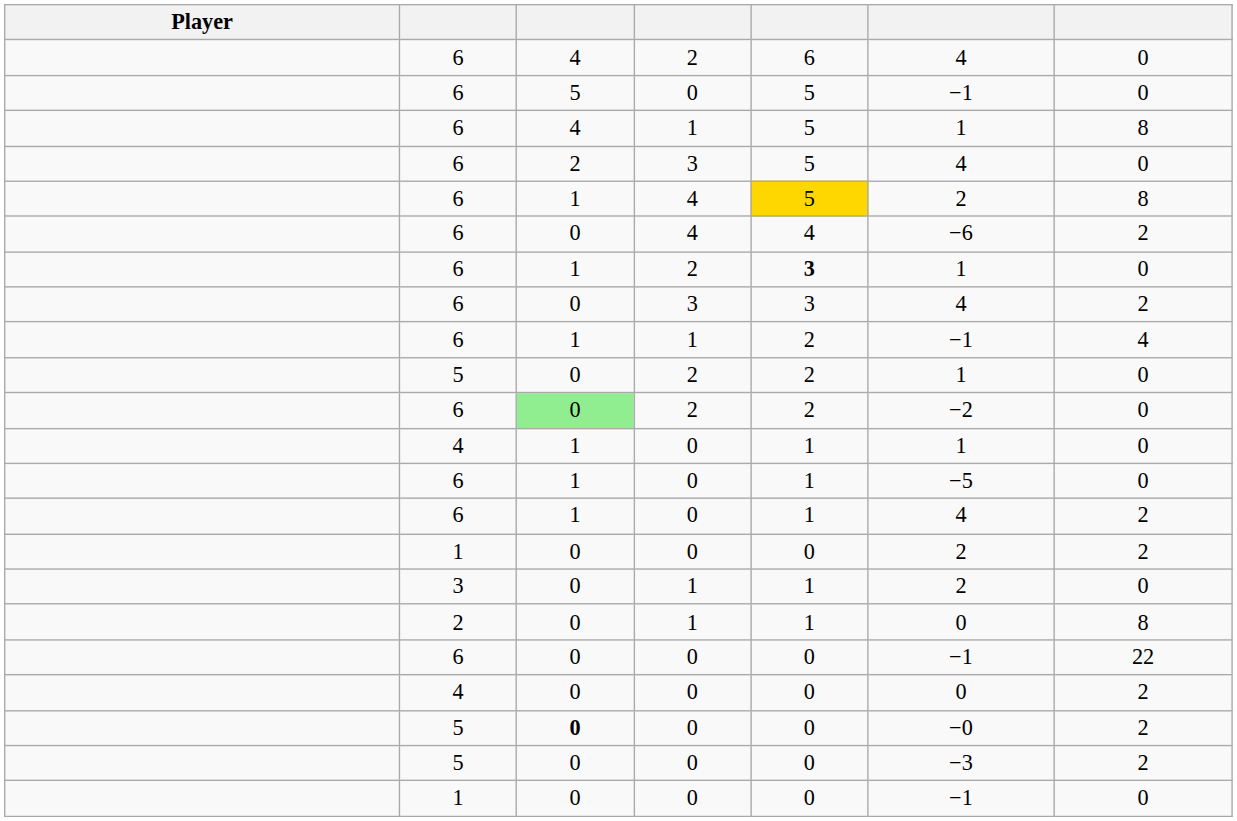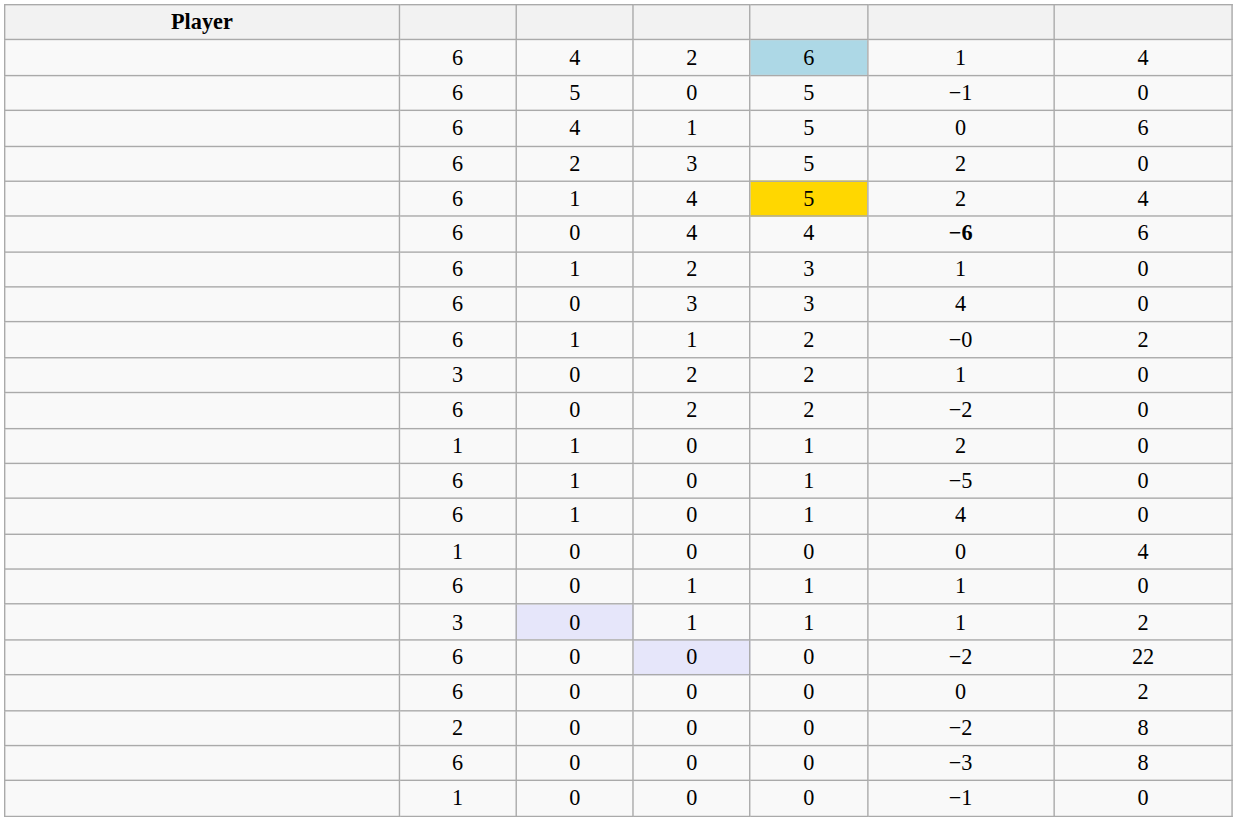(809, 57) no background -> (809, 57) lightblue background
(961, 57) 4 -> (961, 57) 1
(1143, 57) 0 -> (1143, 57) 4
(961, 127) 1 -> (961, 127) 0
(1143, 127) 8 -> (1143, 127) 6
(961, 163) 4 -> (961, 163) 2
(1143, 198) 8 -> (1143, 198) 4
(961, 233) normal -> (961, 233) bold
(1143, 233) 2 -> (1143, 233) 6
(809, 269) bold -> (809, 269) normal
(1143, 304) 2 -> (1143, 304) 0
(961, 339) −1 -> (961, 339) −0
(1143, 339) 4 -> (1143, 339) 2
(458, 374) 5 -> (458, 374) 3
(575, 410) lightgreen background -> (575, 410) no background
(458, 445) 4 -> (458, 445) 1
(961, 445) 1 -> (961, 445) 2
(1143, 515) 2 -> (1143, 515) 0
(961, 551) 2 -> (961, 551) 0
(1143, 551) 2 -> (1143, 551) 4
(458, 586) 3 -> (458, 586) 6
(961, 586) 2 -> (961, 586) 1
(458, 621) 2 -> (458, 621) 3
(575, 621) no background -> (575, 621) lavender background
(961, 621) 0 -> (961, 621) 1
(1143, 621) 8 -> (1143, 621) 2
(692, 657) no background -> (692, 657) lavender background
(961, 657) −1 -> (961, 657) −2
(458, 692) 4 -> (458, 692) 6
(458, 727) 5 -> (458, 727) 2
(575, 727) bold -> (575, 727) normal
(961, 727) −0 -> (961, 727) −2
(1143, 727) 2 -> (1143, 727) 8
(458, 762) 5 -> (458, 762) 6
(1143, 762) 2 -> (1143, 762) 8
